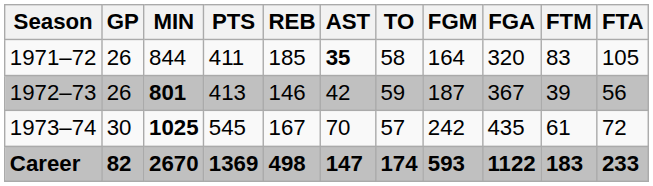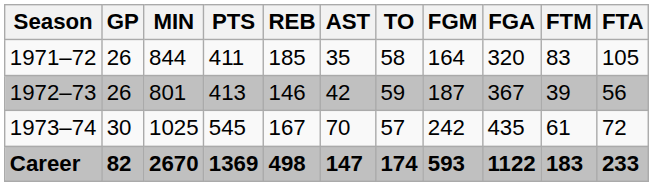(338, 57) bold -> (338, 57) normal
(168, 92) bold -> (168, 92) normal
(174, 127) bold -> (174, 127) normal
